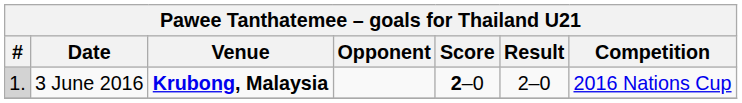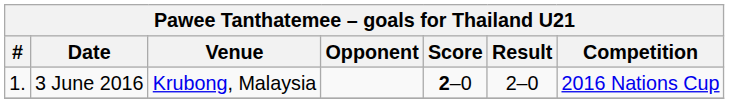(17, 83) lightgrey background -> (17, 83) no background
(241, 83) bold -> (235, 83) normal
